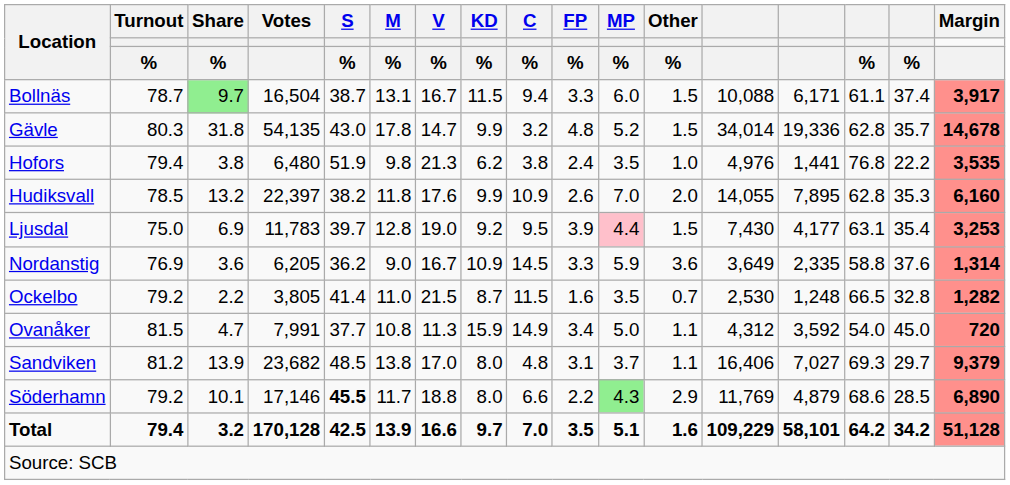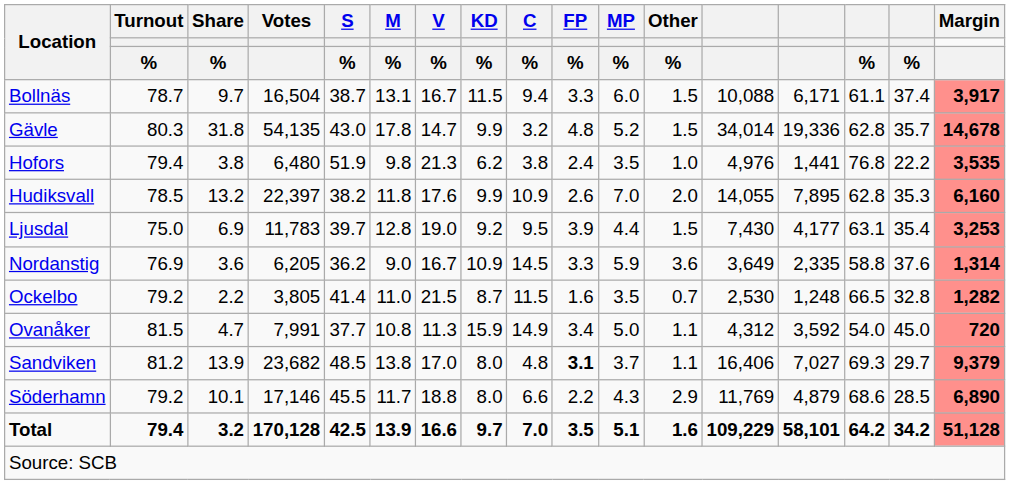(231, 96) lightgreen background -> (231, 96) no background
(626, 229) pink background -> (626, 229) no background
(581, 362) normal -> (581, 362) bold
(348, 396) bold -> (348, 396) normal
(626, 396) lightgreen background -> (626, 396) no background
